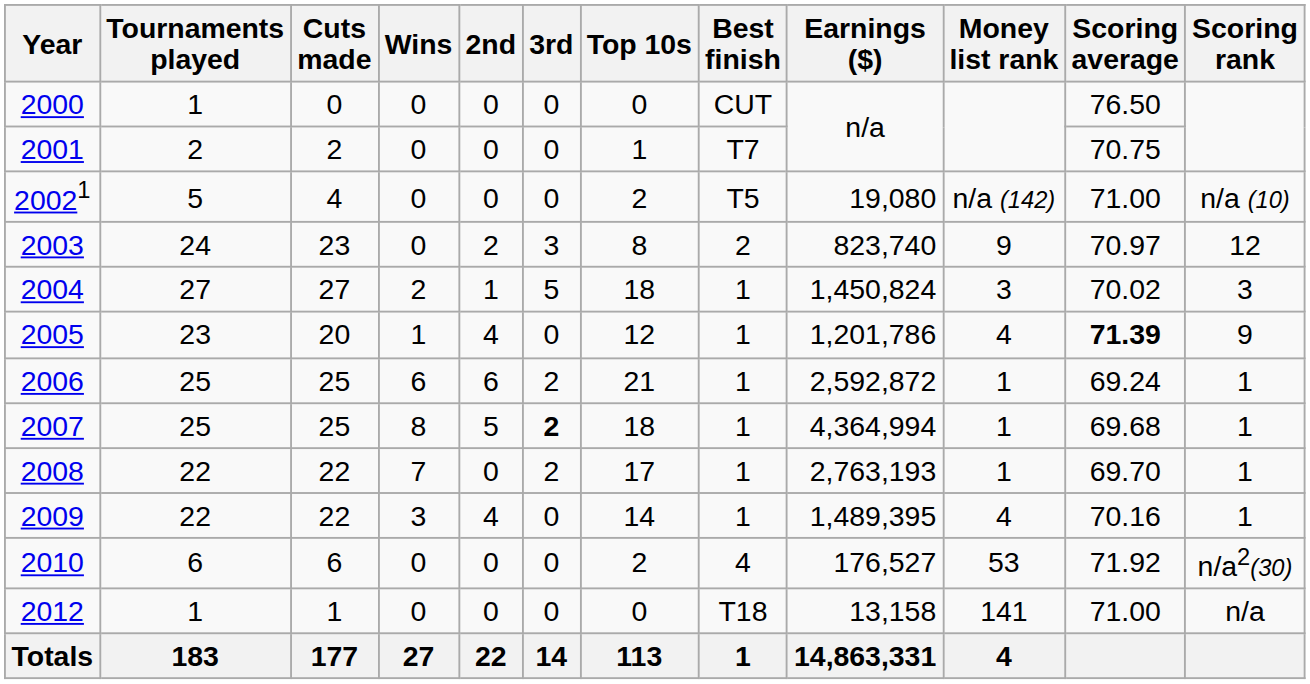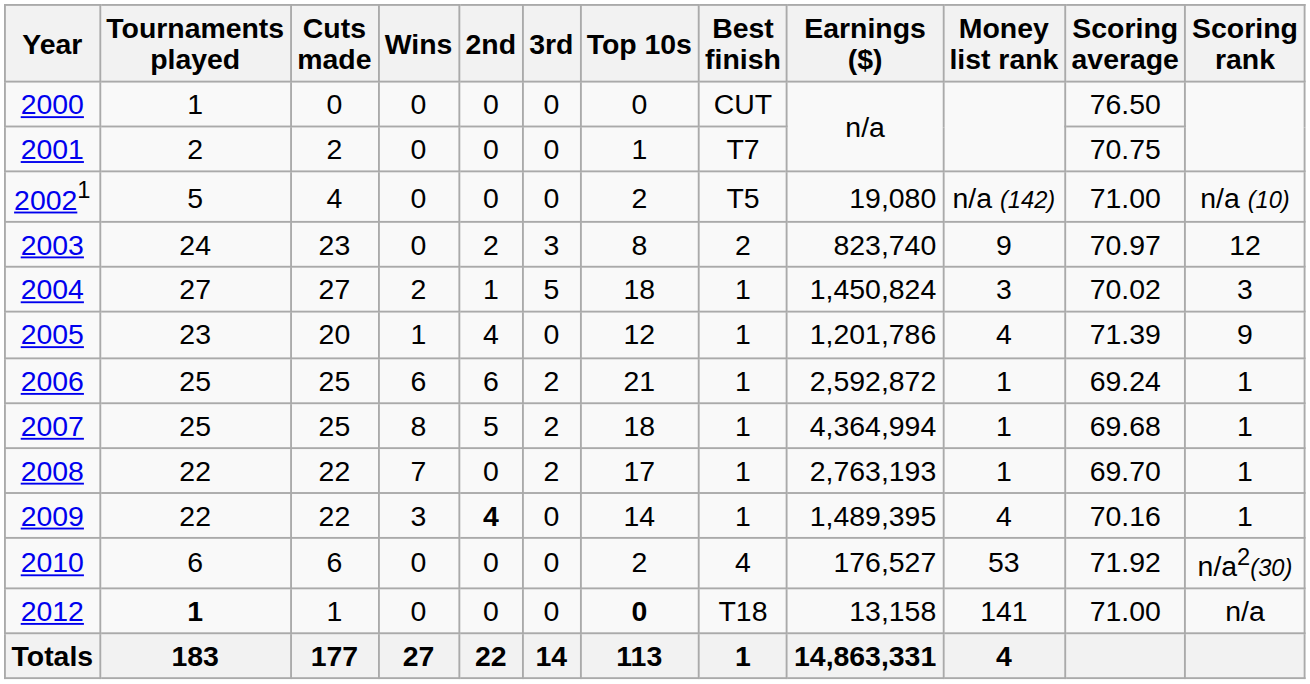(1125, 335) bold -> (1125, 335) normal
(551, 425) bold -> (551, 425) normal
(491, 515) normal -> (491, 515) bold
(195, 611) normal -> (195, 611) bold
(639, 611) normal -> (639, 611) bold
